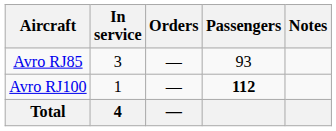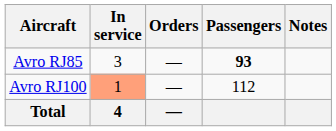(244, 61) normal -> (244, 61) bold
(118, 86) no background -> (118, 86) lightsalmon background
(244, 86) bold -> (244, 86) normal
